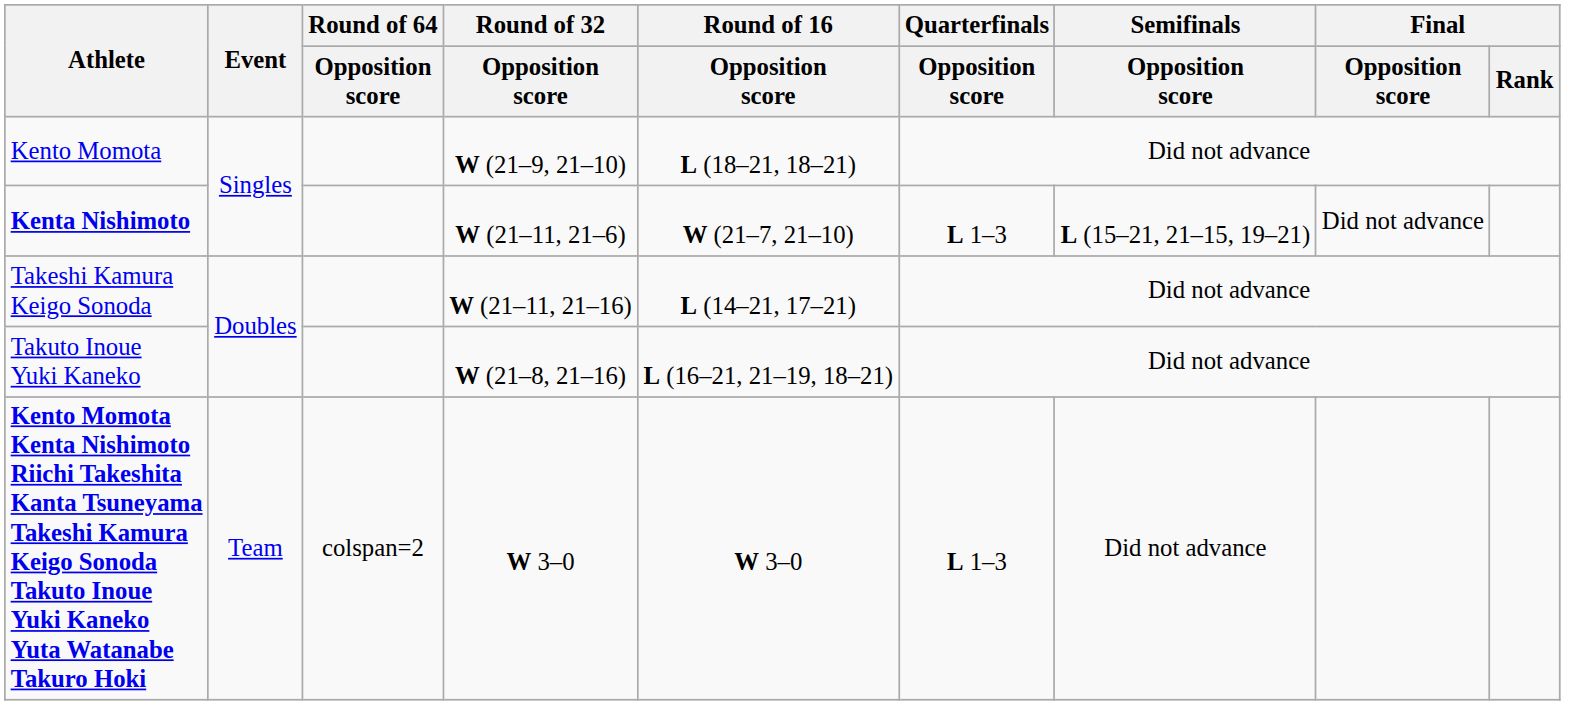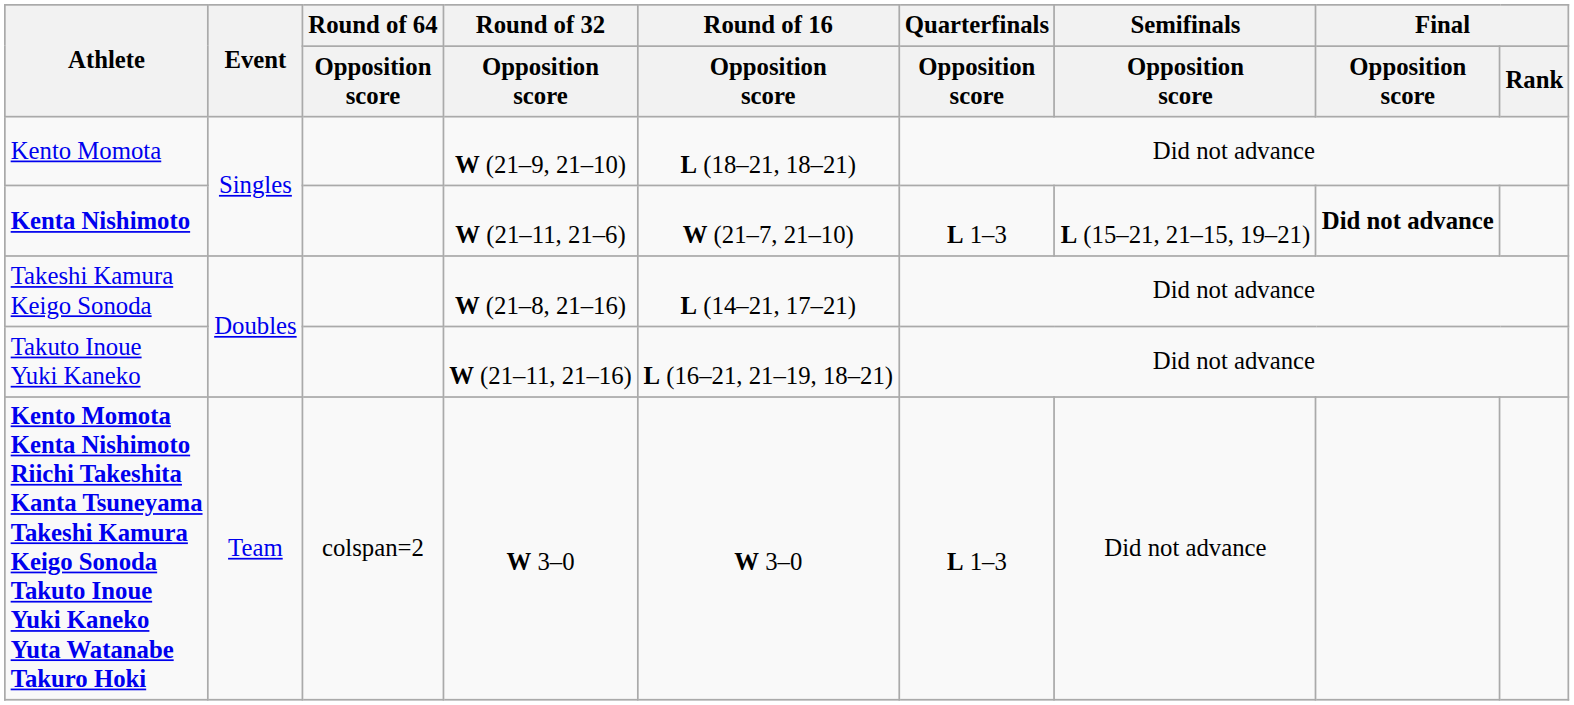(1403, 220) normal -> (1408, 220) bold
(541, 305) W (21–11, 21–16) -> (541, 305) W (21–8, 21–16)
(541, 375) W (21–8, 21–16) -> (541, 375) W (21–11, 21–16)
